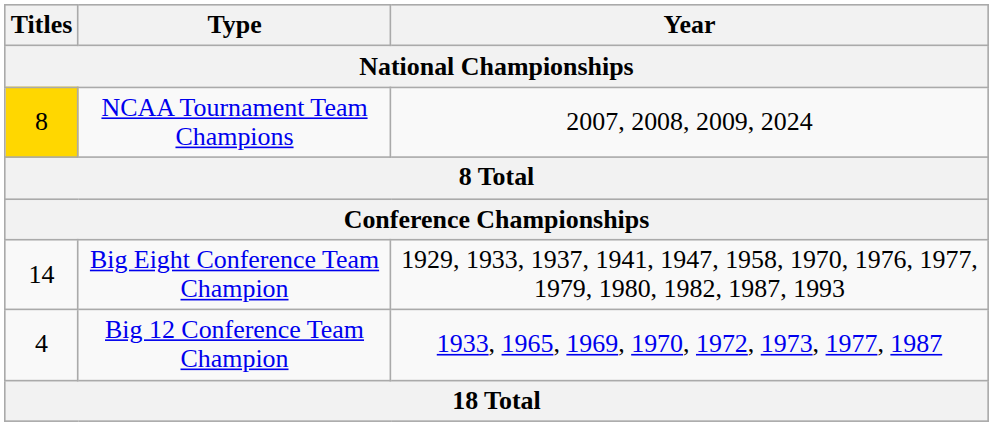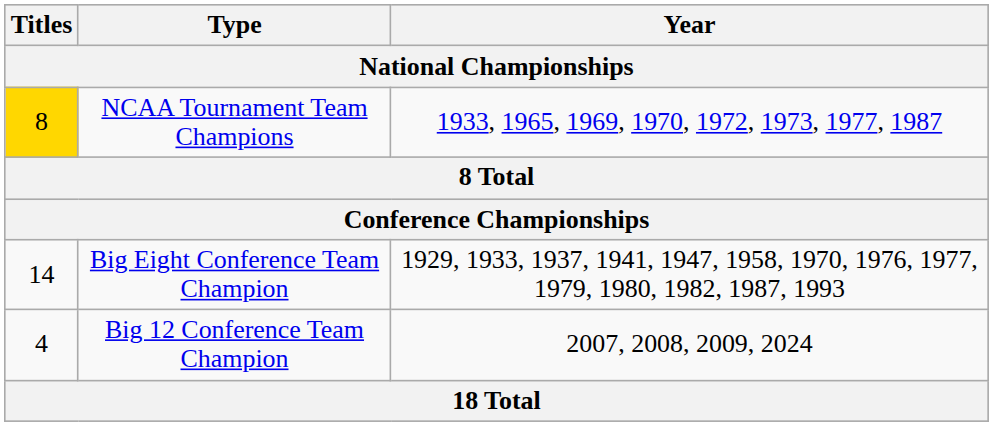(689, 121) 2007, 2008, 2009, 2024 -> (689, 121) 1933, 1965, 1969, 1970, 1972, 1973, 1977, 1987
(689, 344) 1933, 1965, 1969, 1970, 1972, 1973, 1977, 1987 -> (689, 344) 2007, 2008, 2009, 2024
